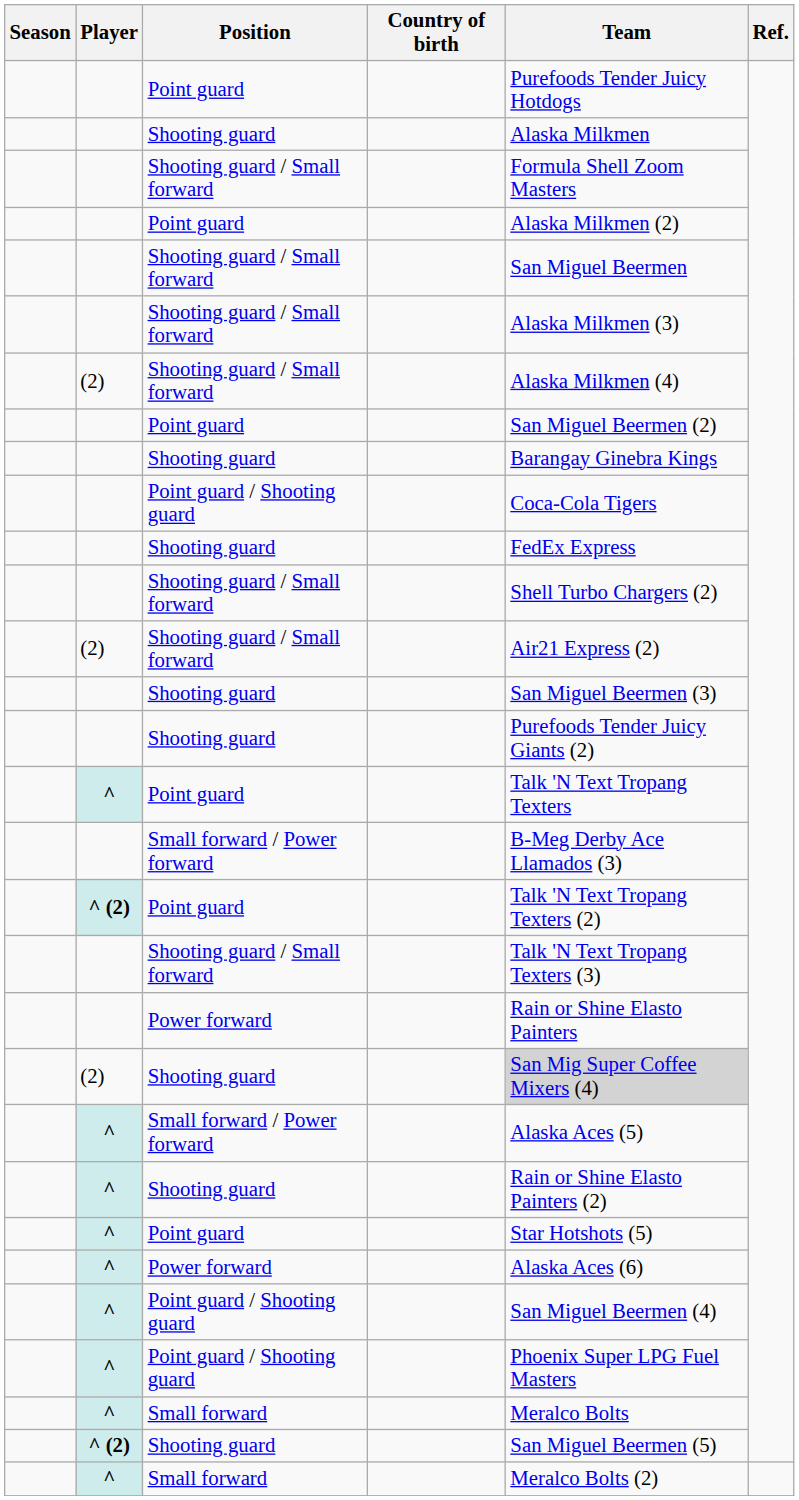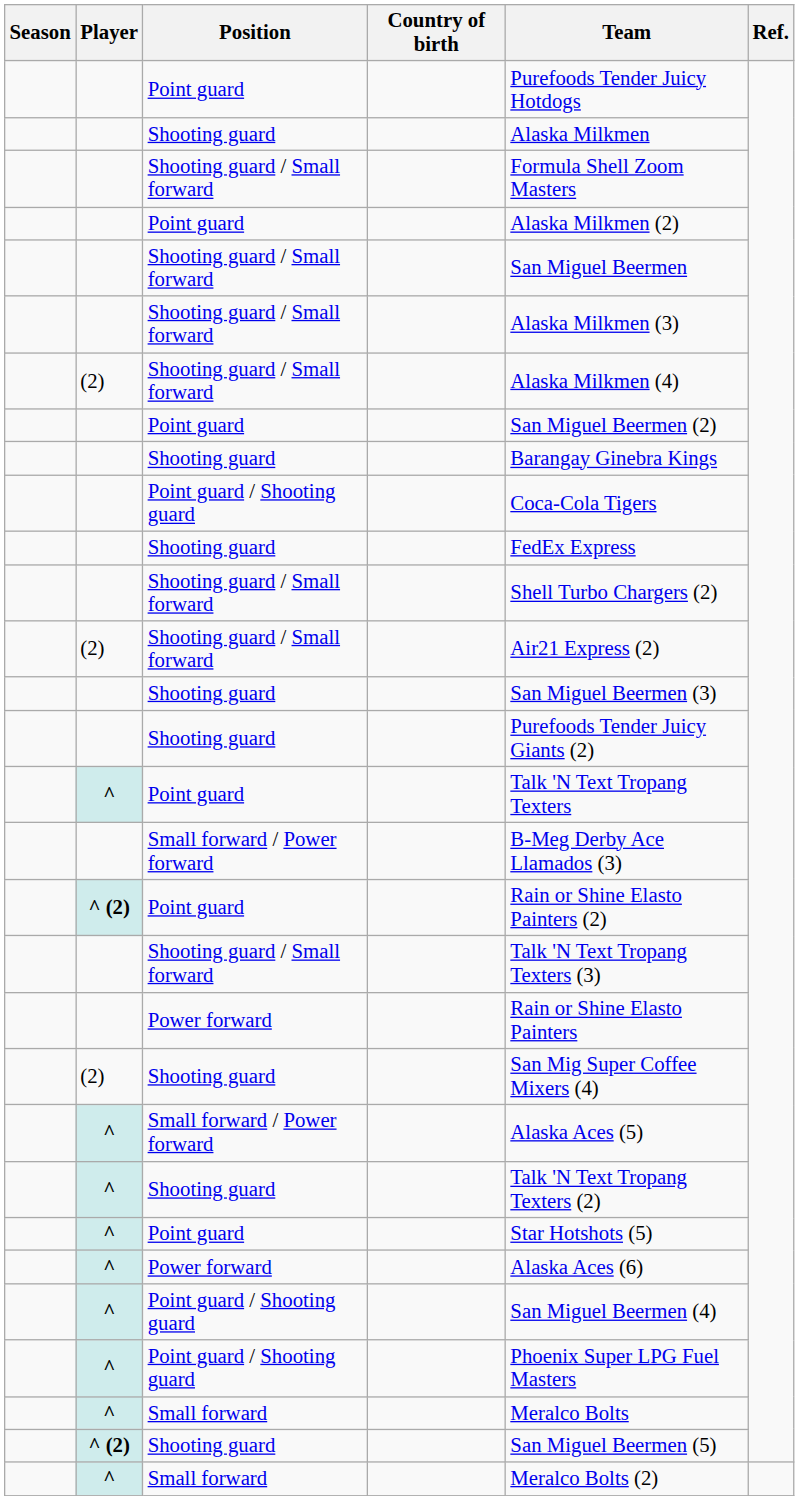(599, 907) Talk 'N Text Tropang Texters (2) -> (596, 907) Rain or Shine Elasto Painters (2)
(603, 1076) lightgrey background -> (603, 1076) no background
(596, 1189) Rain or Shine Elasto Painters (2) -> (599, 1189) Talk 'N Text Tropang Texters (2)
